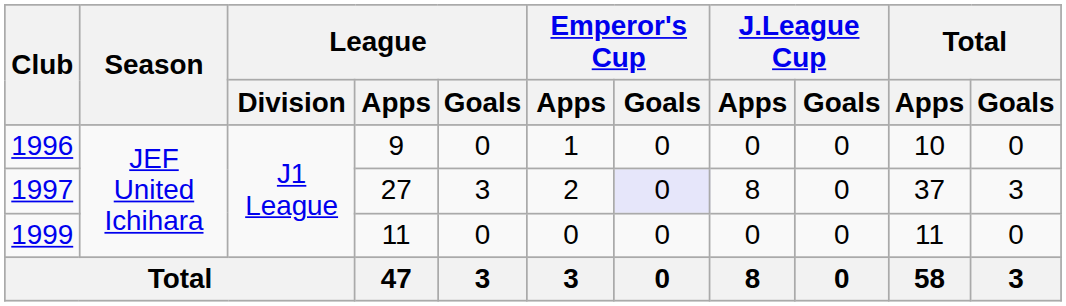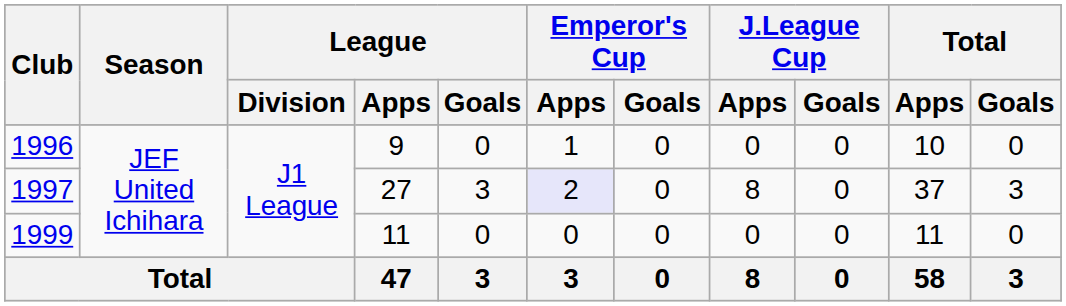(571, 190) no background -> (571, 190) lavender background
(662, 190) lavender background -> (662, 190) no background
